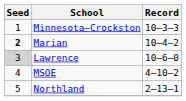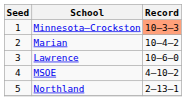(162, 27) no background -> (162, 27) lightsalmon background
(18, 42) bold -> (18, 42) normal
(18, 58) lightgrey background -> (18, 58) no background
